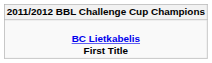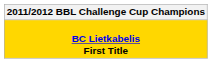(106, 44) no background -> (106, 44) gold background
